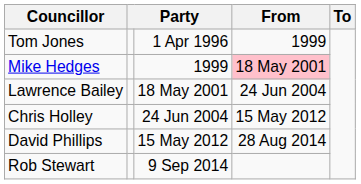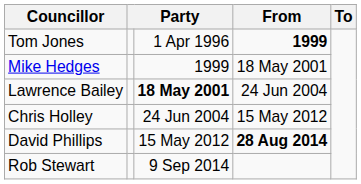(309, 41) normal -> (310, 41) bold
(281, 66) pink background -> (282, 66) no background
(183, 91) normal -> (183, 91) bold
(282, 141) normal -> (282, 141) bold
